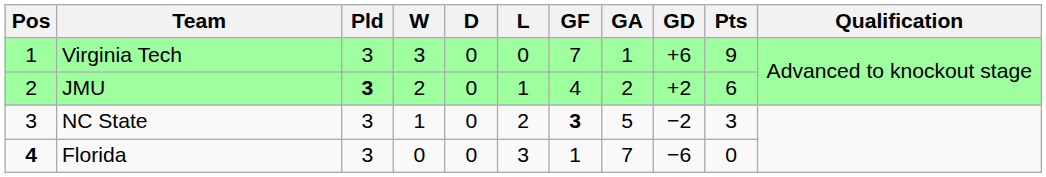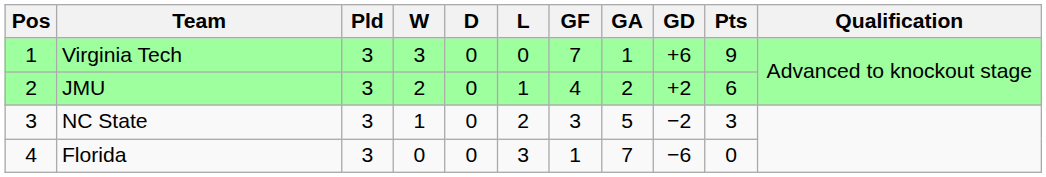(367, 88) bold -> (367, 88) normal
(575, 121) bold -> (575, 121) normal
(31, 155) bold -> (31, 155) normal
